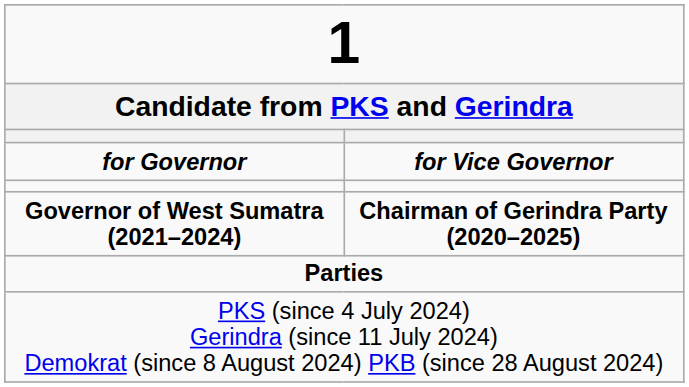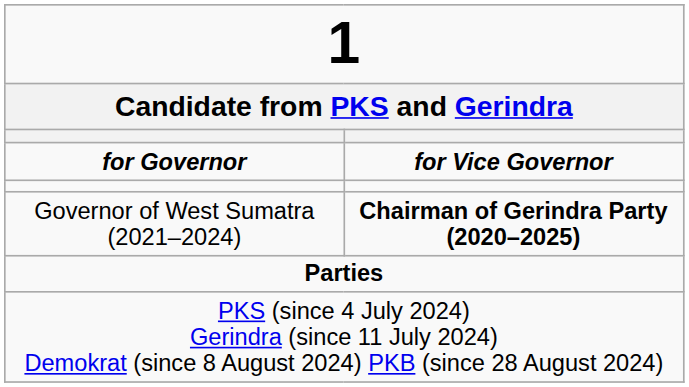(174, 224) bold -> (174, 224) normal
